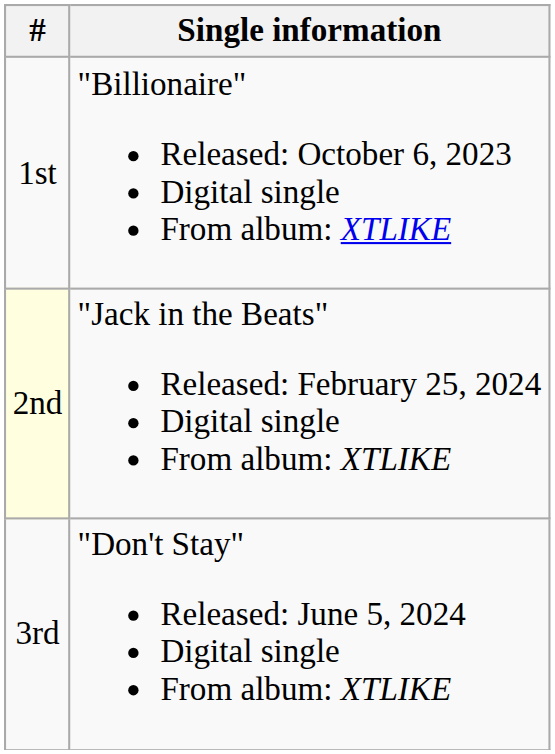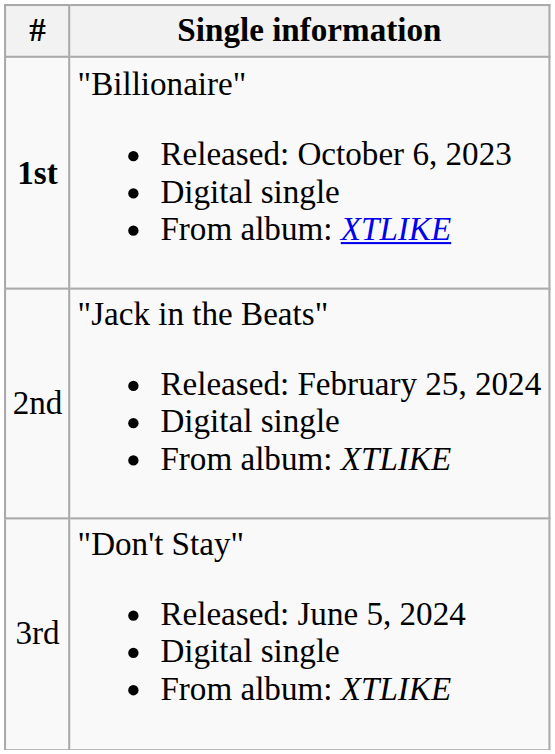(37, 172) normal -> (38, 172) bold
(38, 402) lightyellow background -> (38, 402) no background
